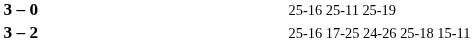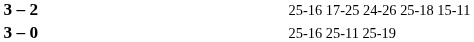rows swapped: (21, 32) <-> (21, 9)
